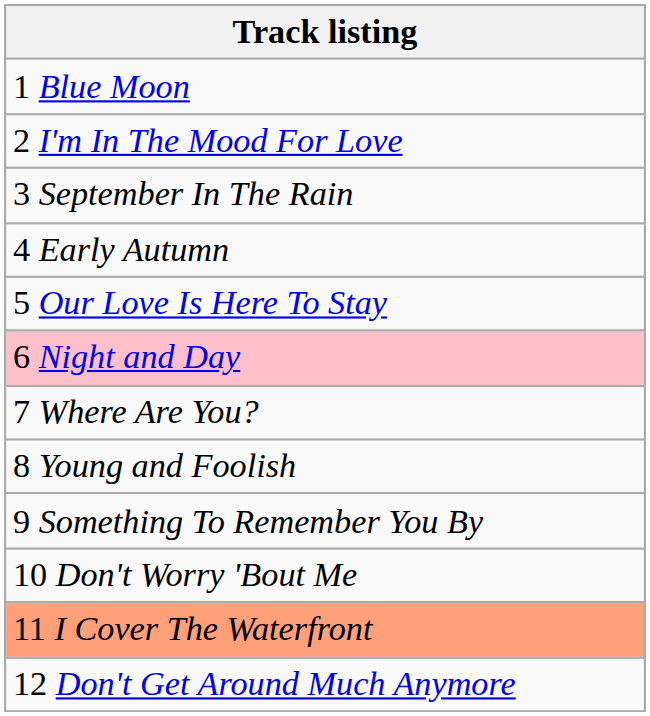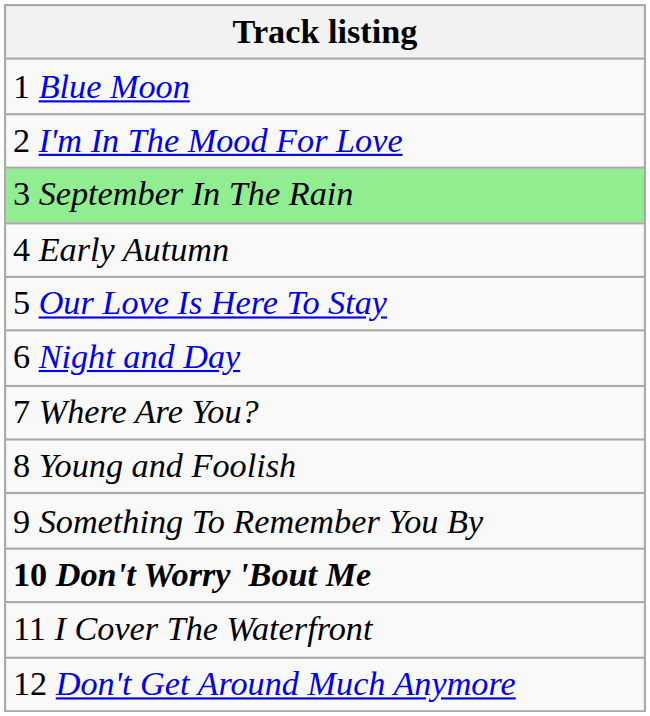(183, 194) no background -> (183, 194) lightgreen background
(127, 357) pink background -> (127, 357) no background
(185, 574) normal -> (192, 574) bold
(193, 628) lightsalmon background -> (193, 628) no background
